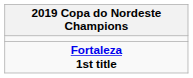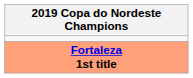(96, 57) no background -> (96, 57) lightsalmon background
